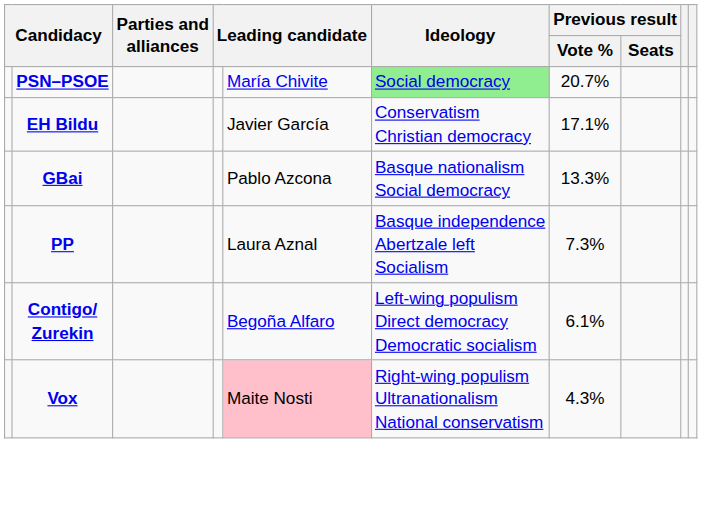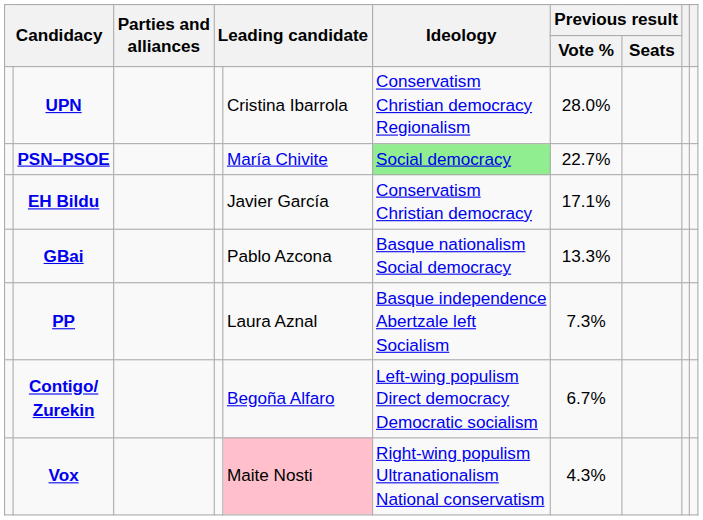+ row: (64, 105)
(585, 82) 20.7% -> (586, 159) 22.7%
(585, 321) 6.1% -> (586, 398) 6.7%
